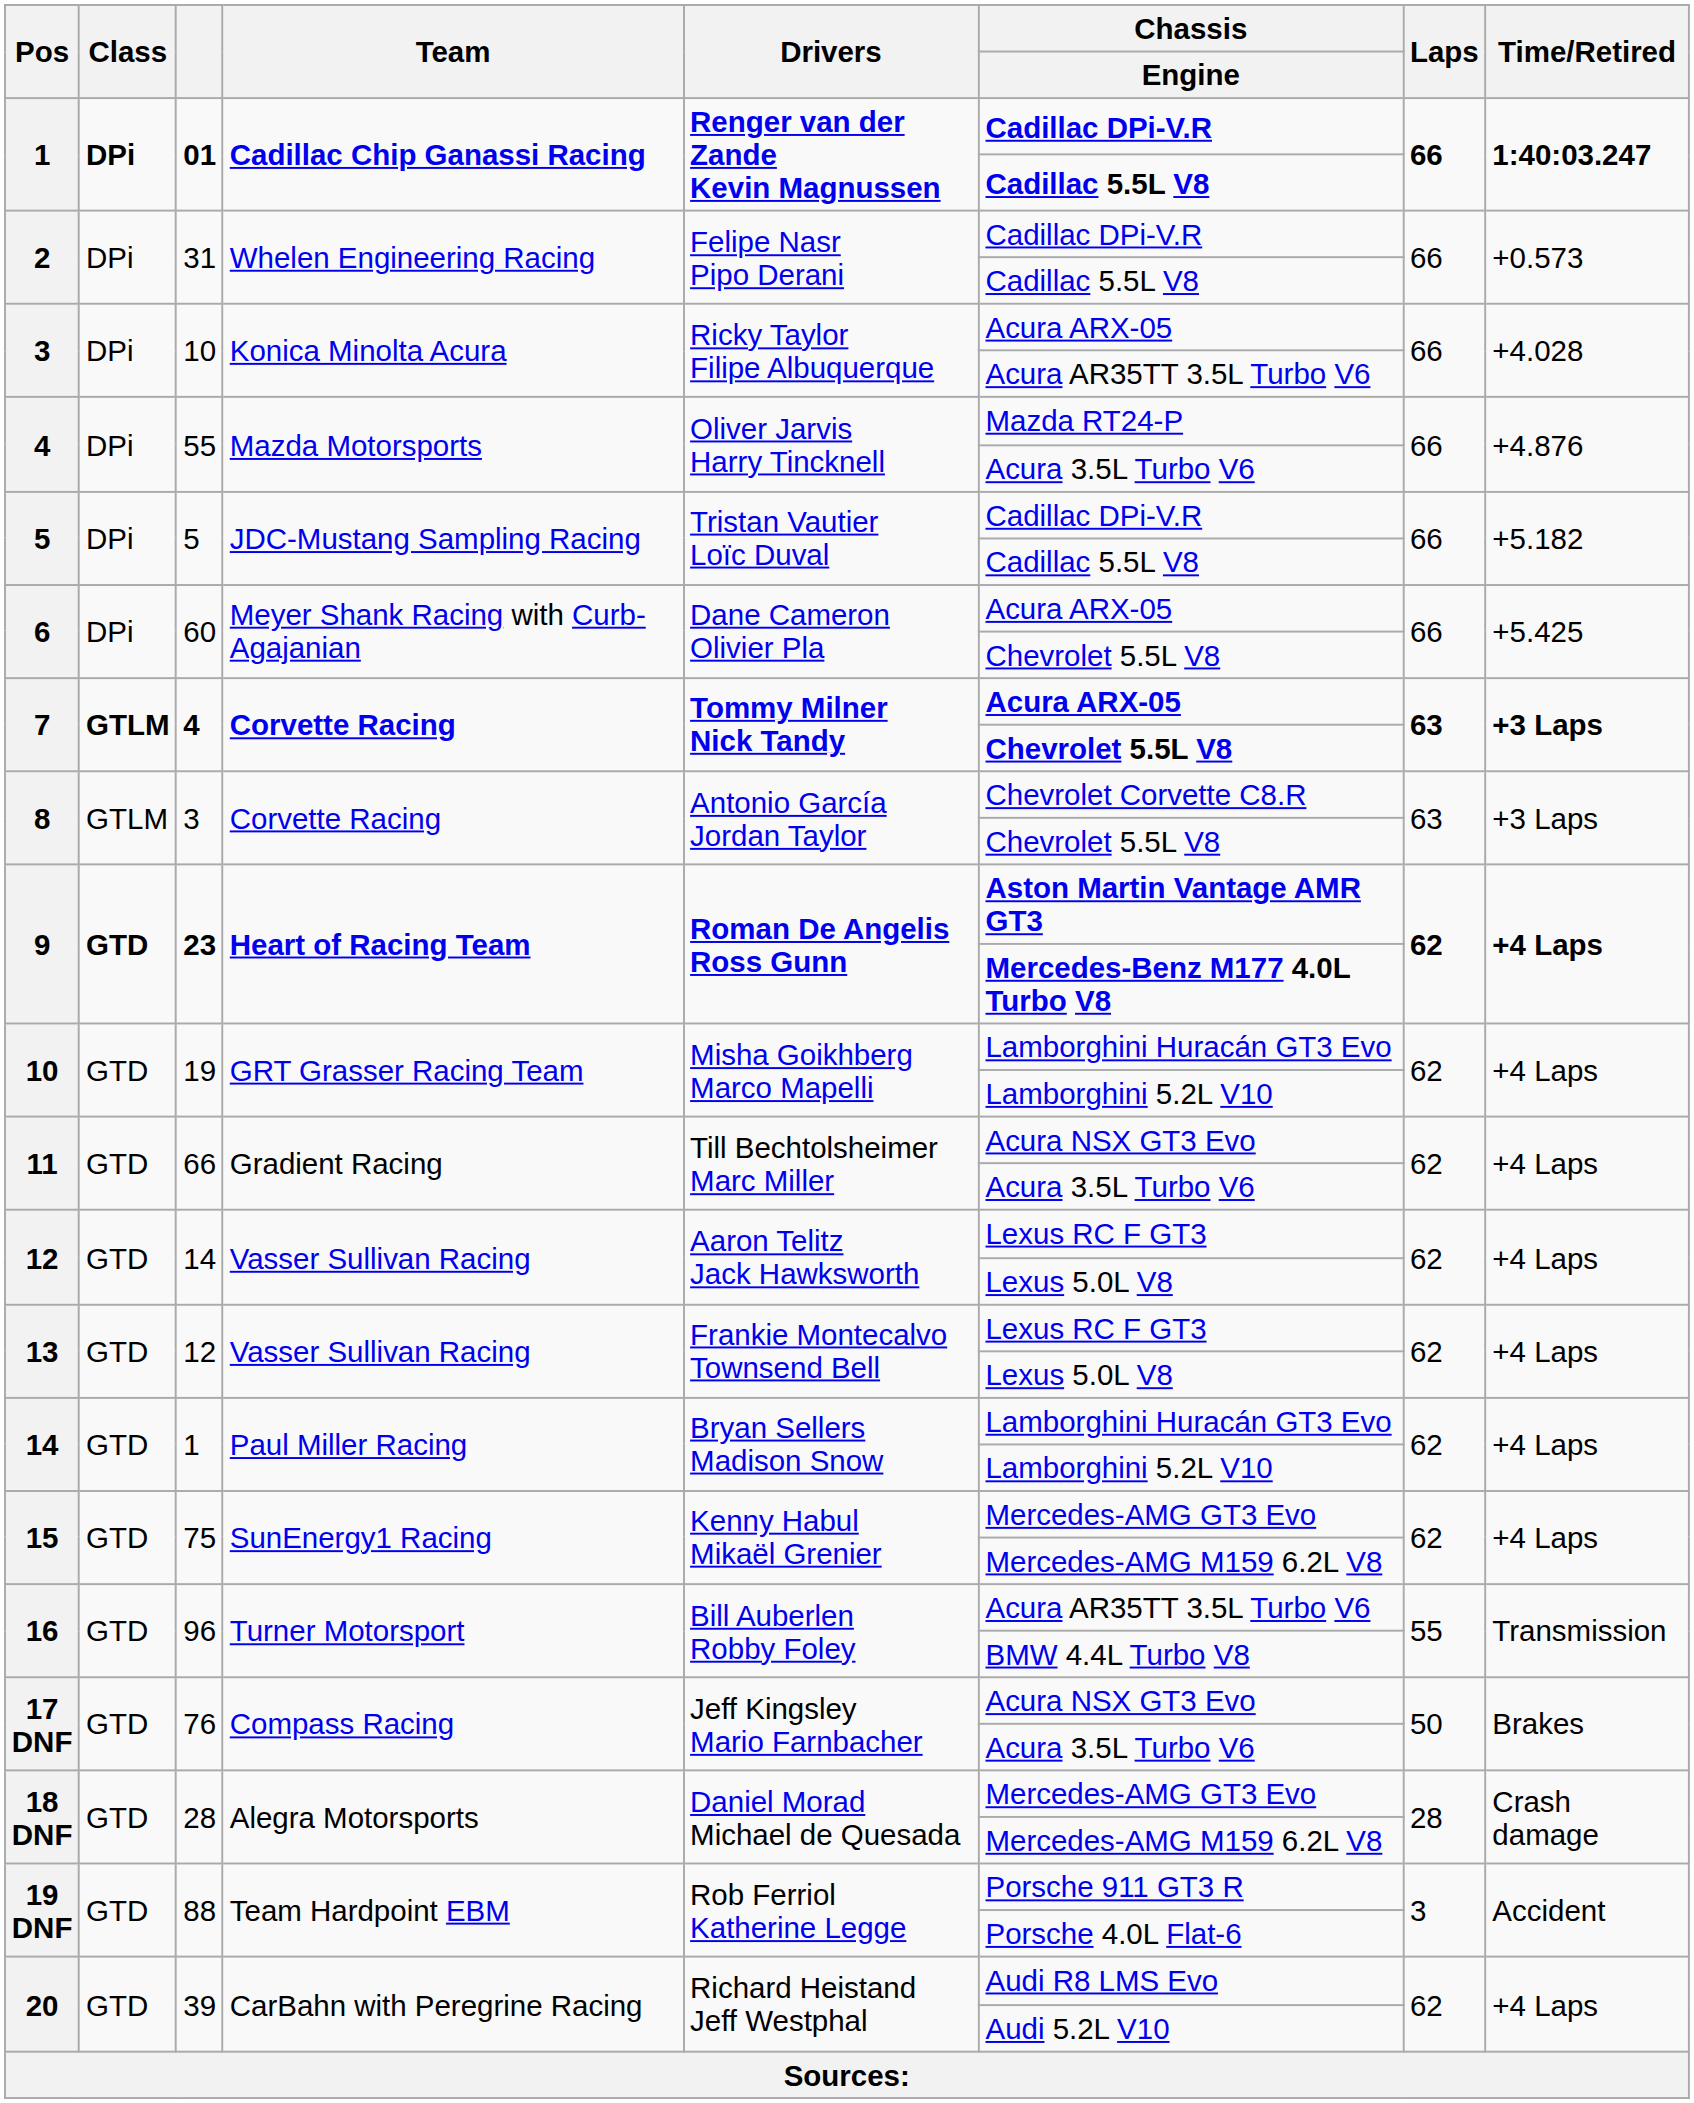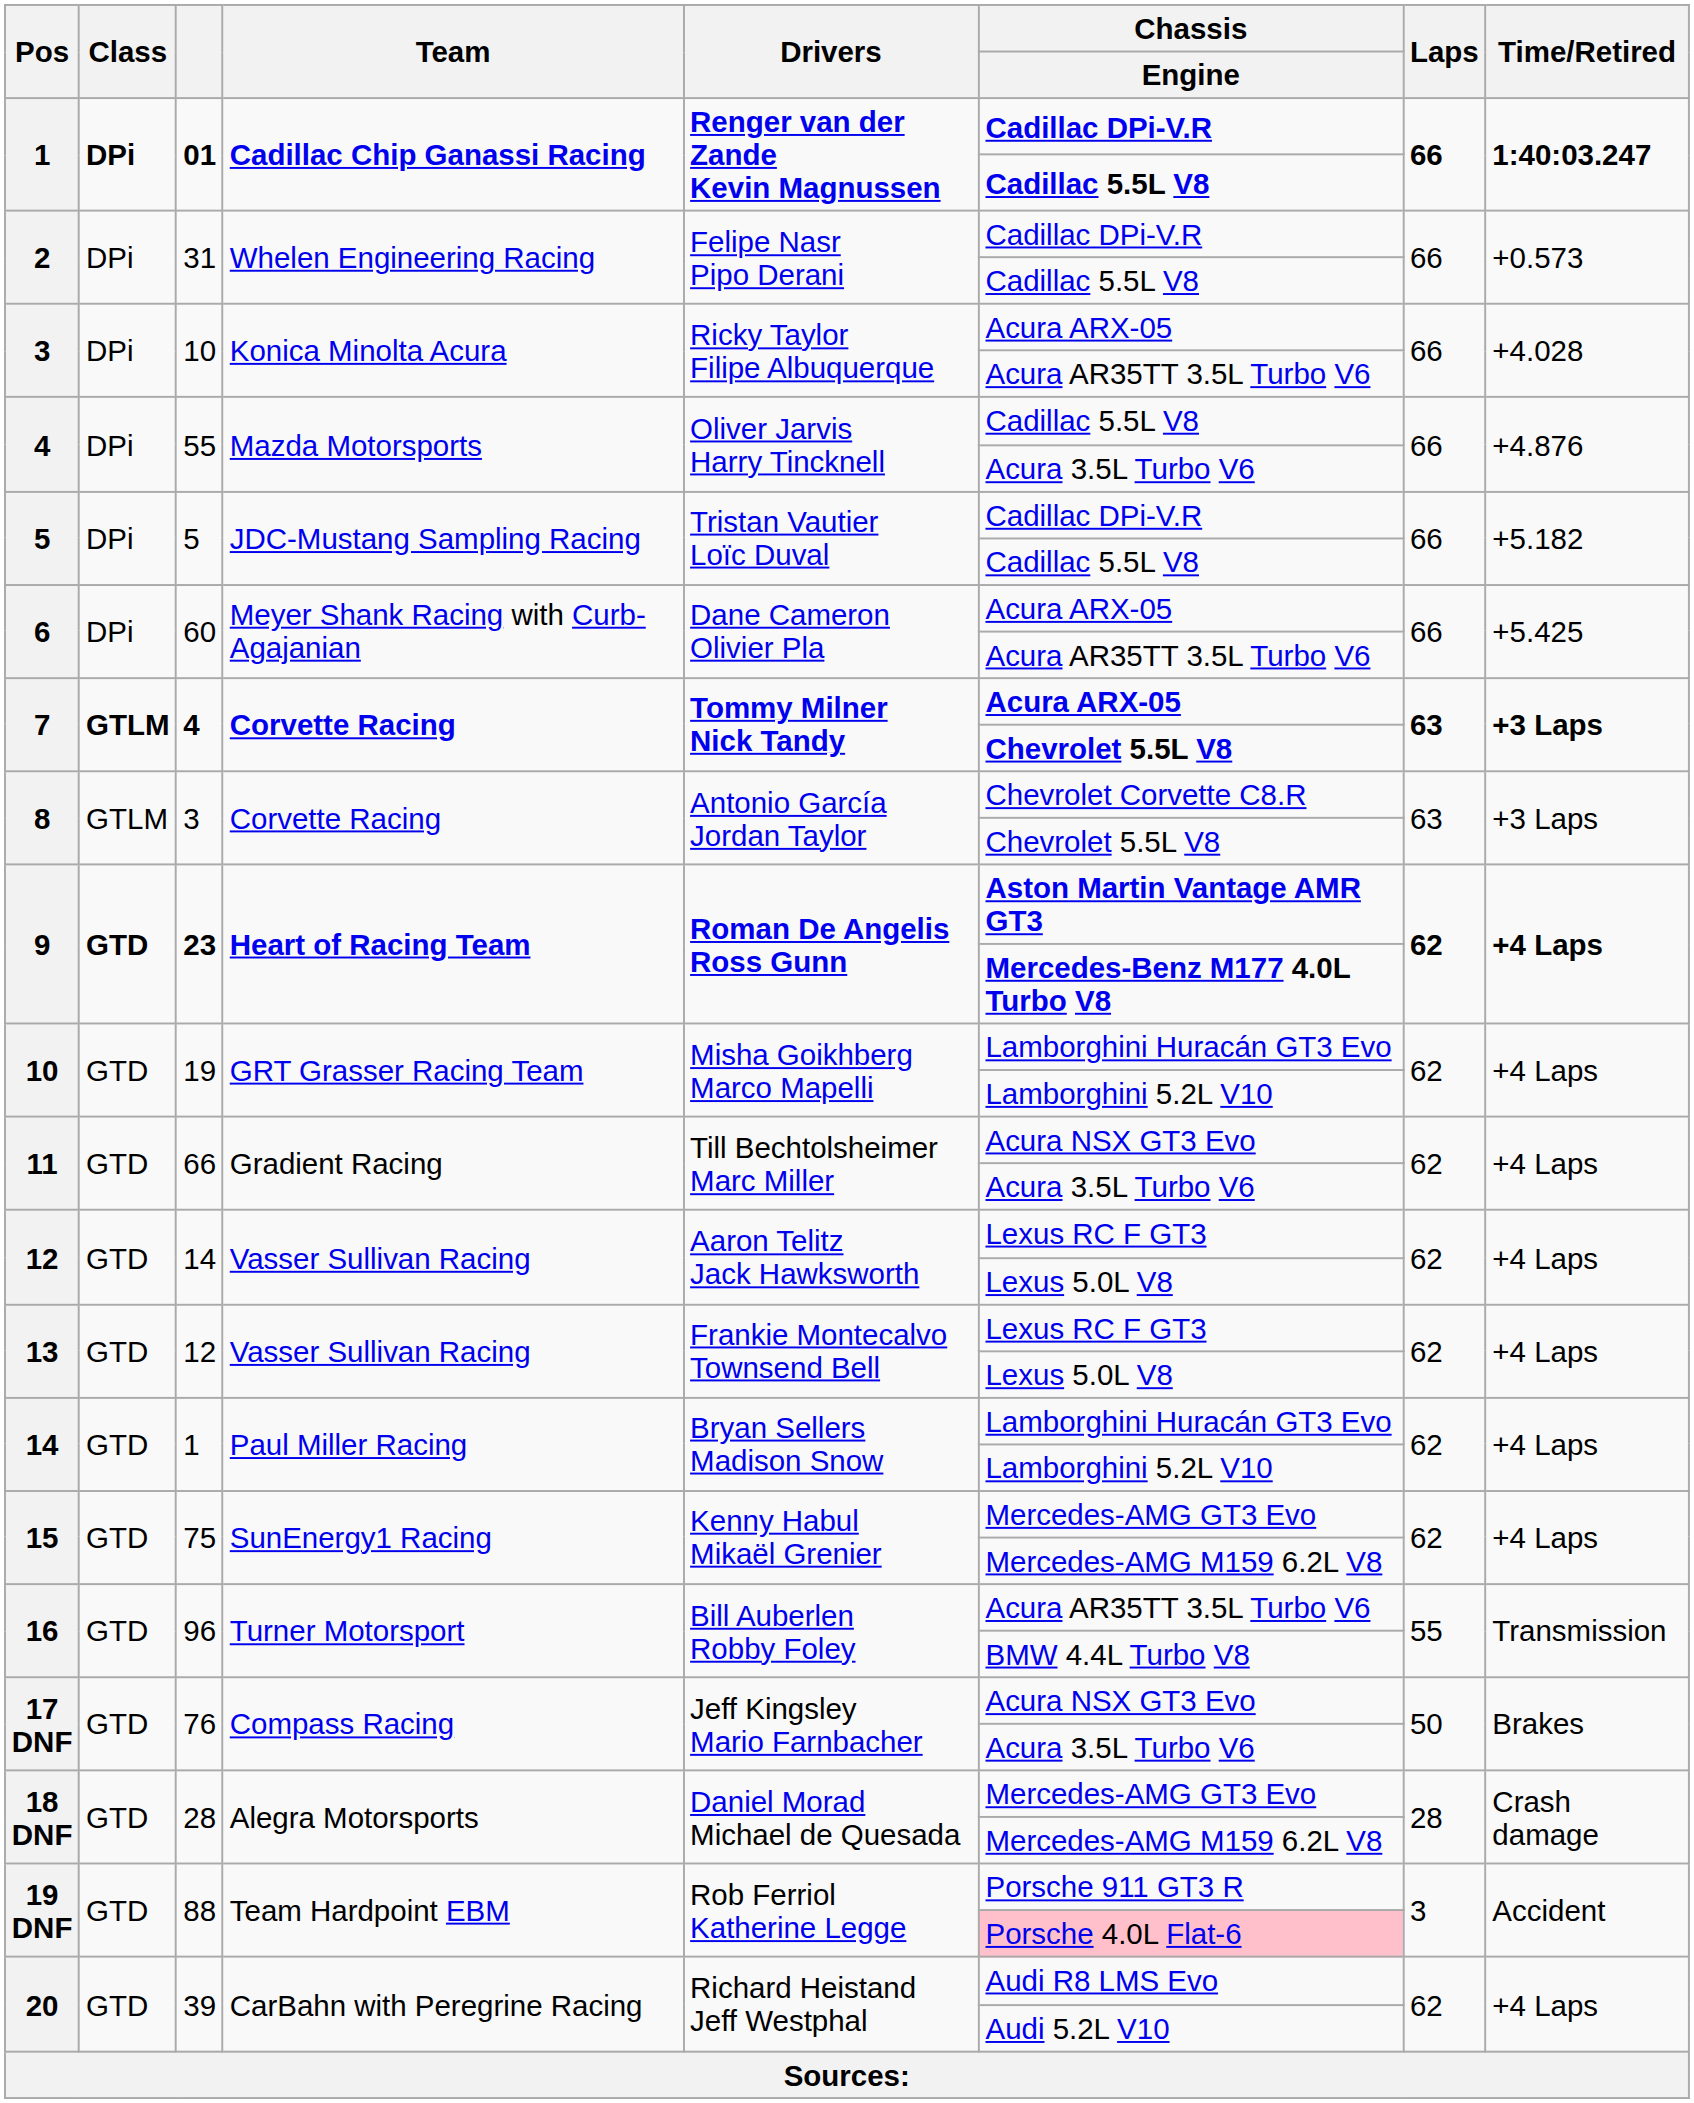(1084, 421) Mazda RT24-P -> (1092, 421) Cadillac 5.5L V8
(1103, 655) Chevrolet 5.5L V8 -> (1178, 655) Acura AR35TT 3.5L Turbo V6
(1114, 1934) no background -> (1114, 1934) pink background
